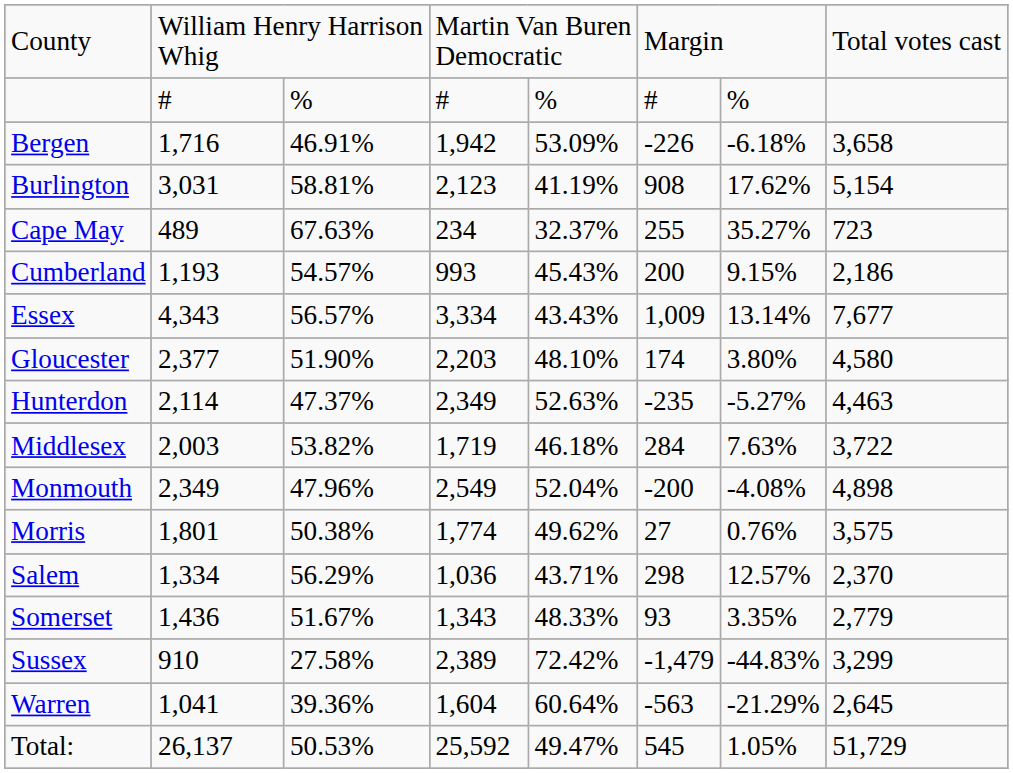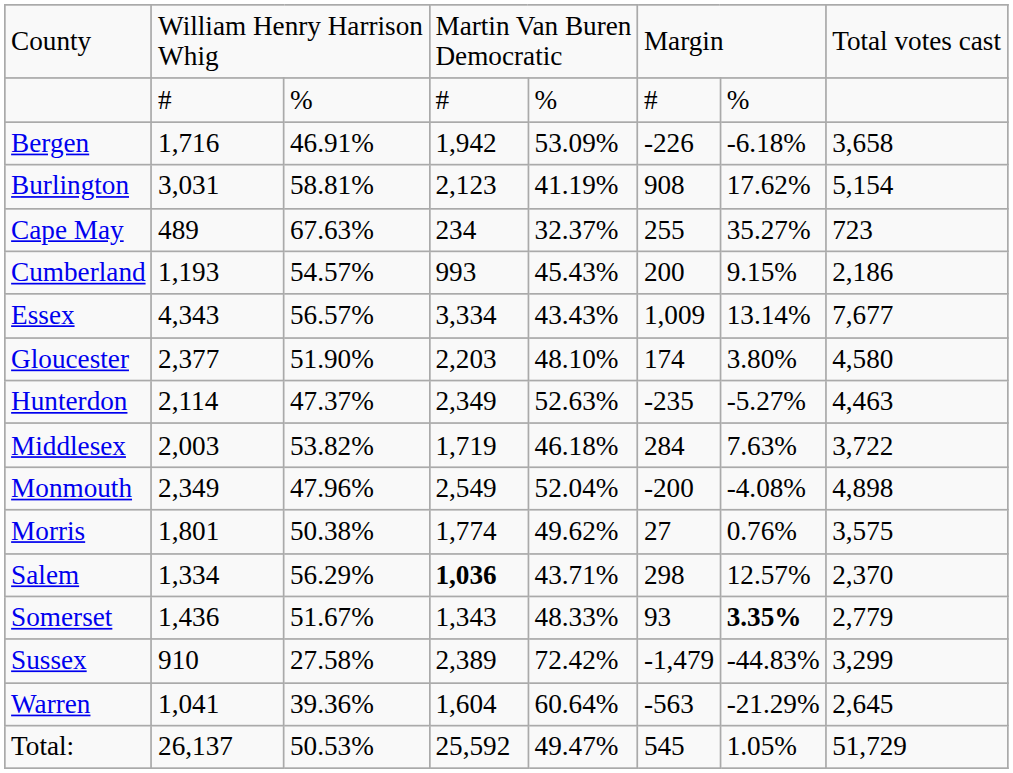(466, 574) normal -> (466, 574) bold
(762, 617) normal -> (764, 617) bold
